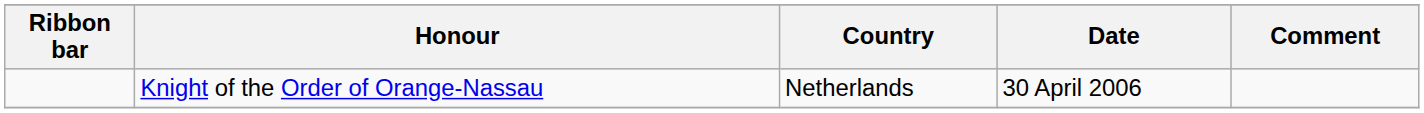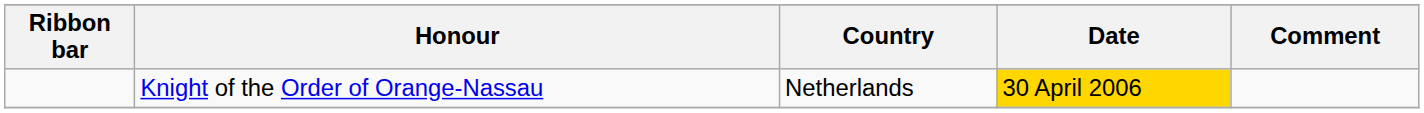(1072, 88) no background -> (1072, 88) gold background
